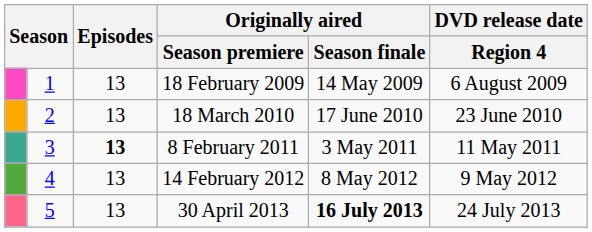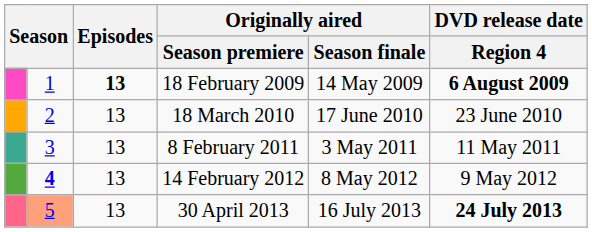(115, 83) normal -> (115, 83) bold
(509, 83) normal -> (509, 83) bold
(115, 147) bold -> (115, 147) normal
(50, 178) normal -> (50, 178) bold
(50, 210) no background -> (50, 210) lightsalmon background
(369, 210) bold -> (369, 210) normal
(509, 210) normal -> (509, 210) bold
